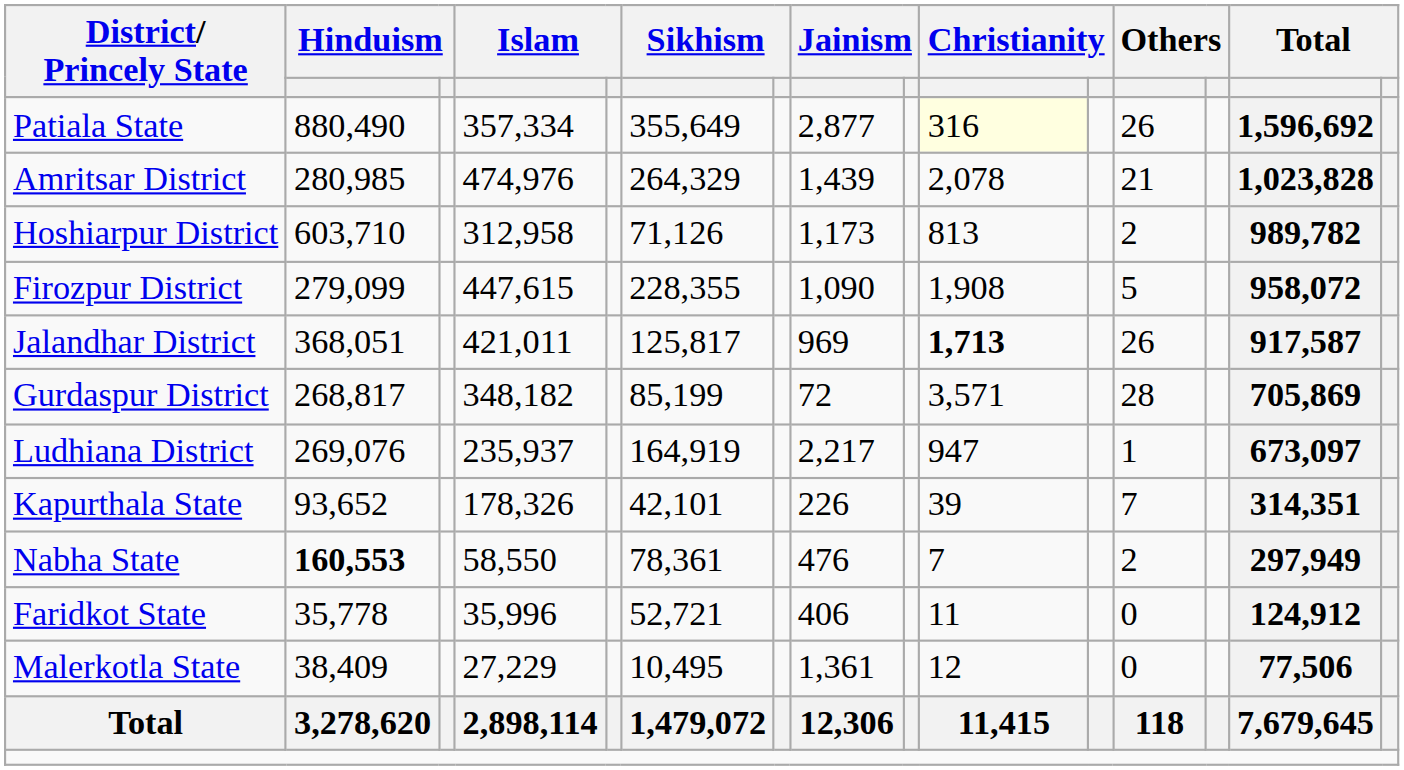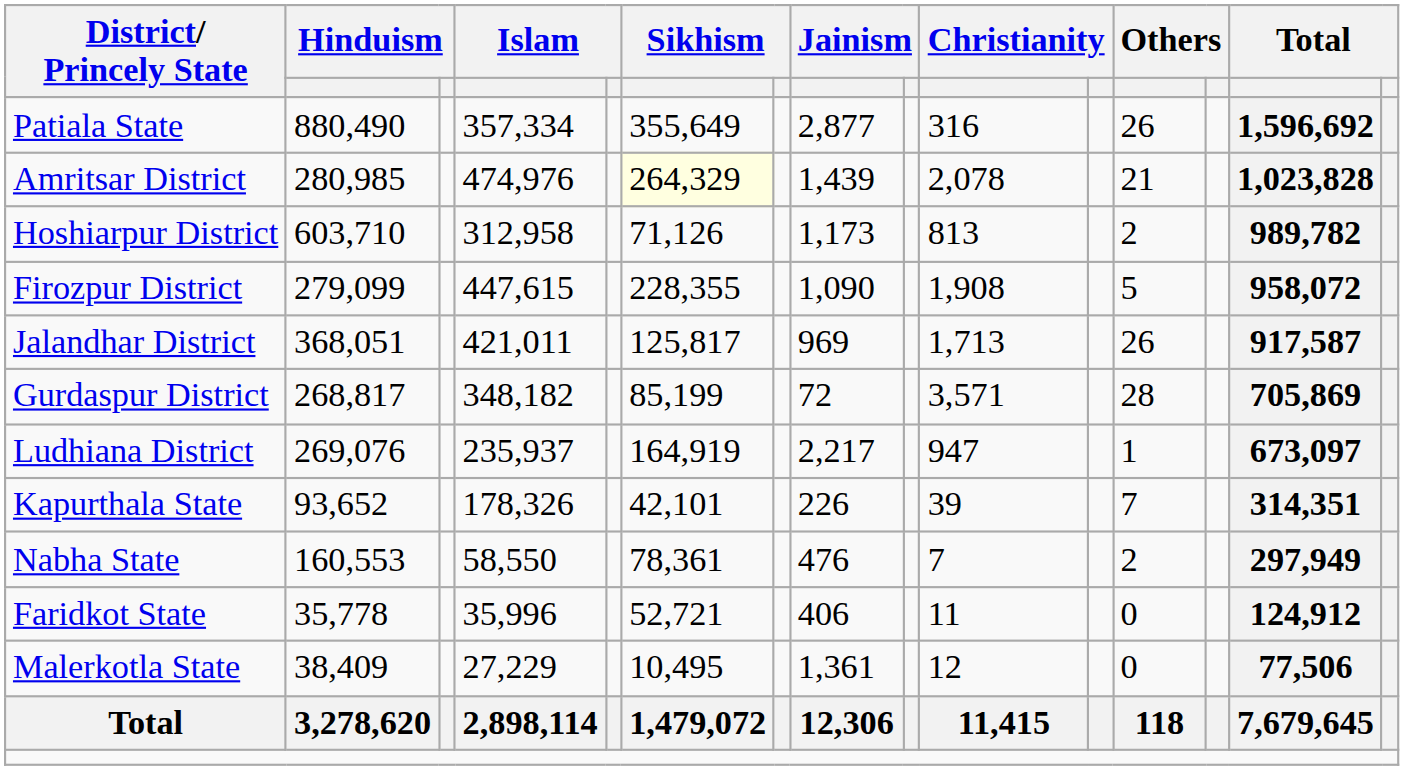(953, 124) lightyellow background -> (953, 124) no background
(685, 178) no background -> (685, 178) lightyellow background
(966, 341) bold -> (966, 341) normal
(350, 558) bold -> (350, 558) normal
